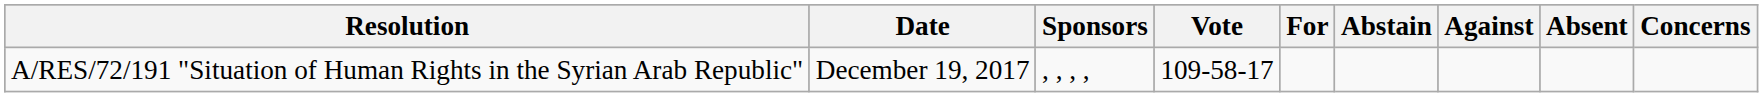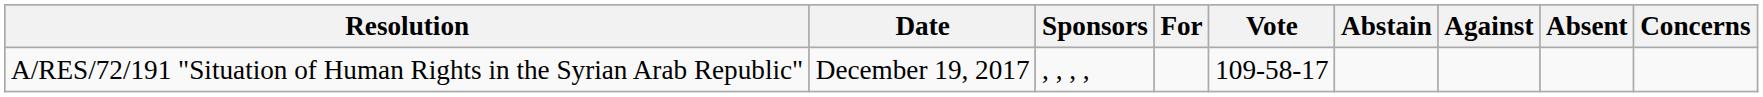columns swapped: (1217, 26) <-> (1307, 26)
